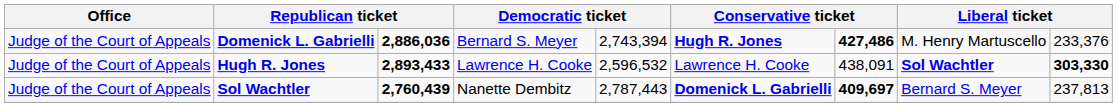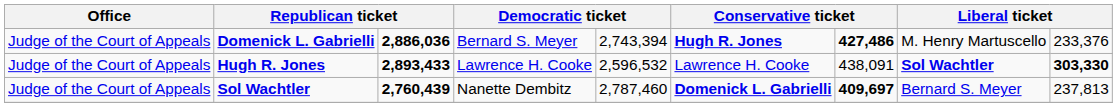(633, 89) 2,787,443 -> (633, 89) 2,787,460
